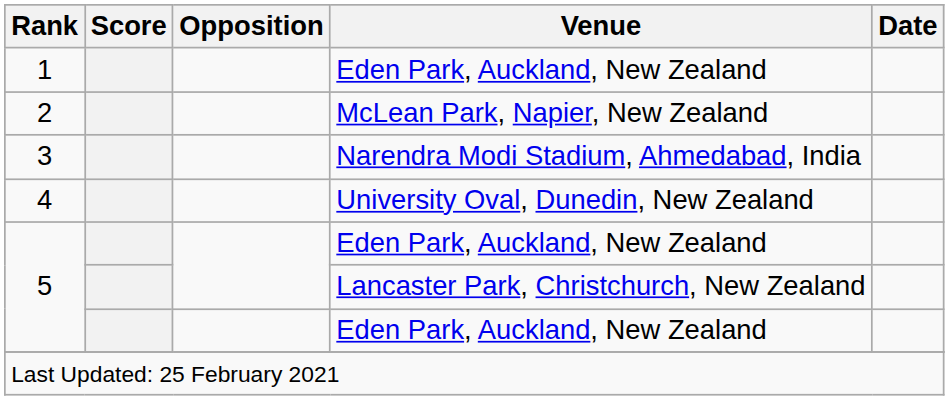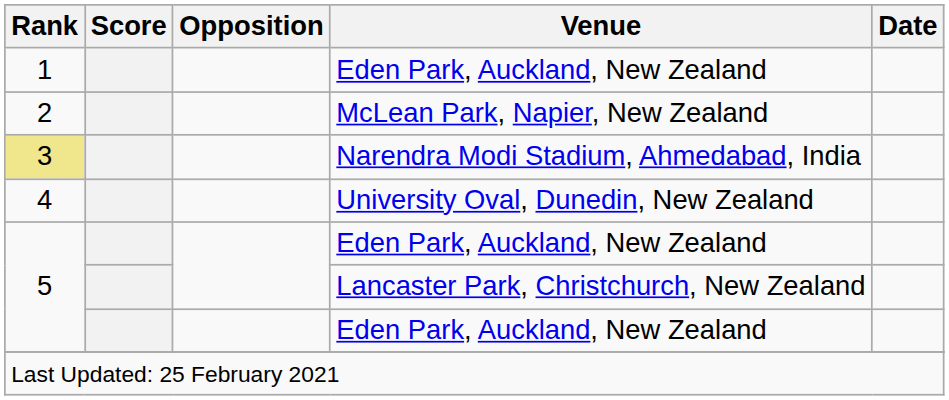(45, 156) no background -> (45, 156) khaki background
